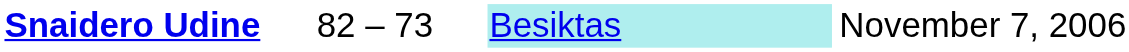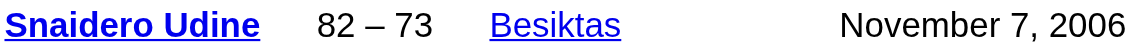(555, 25) paleturquoise background -> (555, 25) no background
